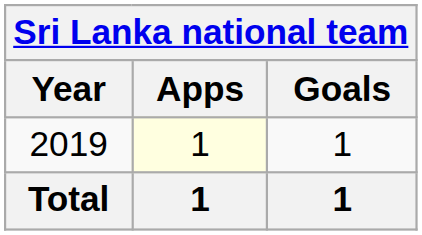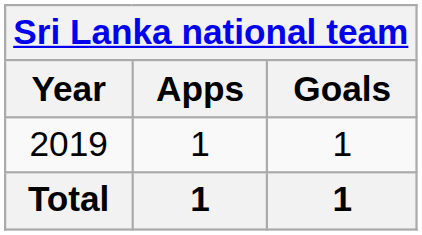(200, 144) lightyellow background -> (200, 144) no background
